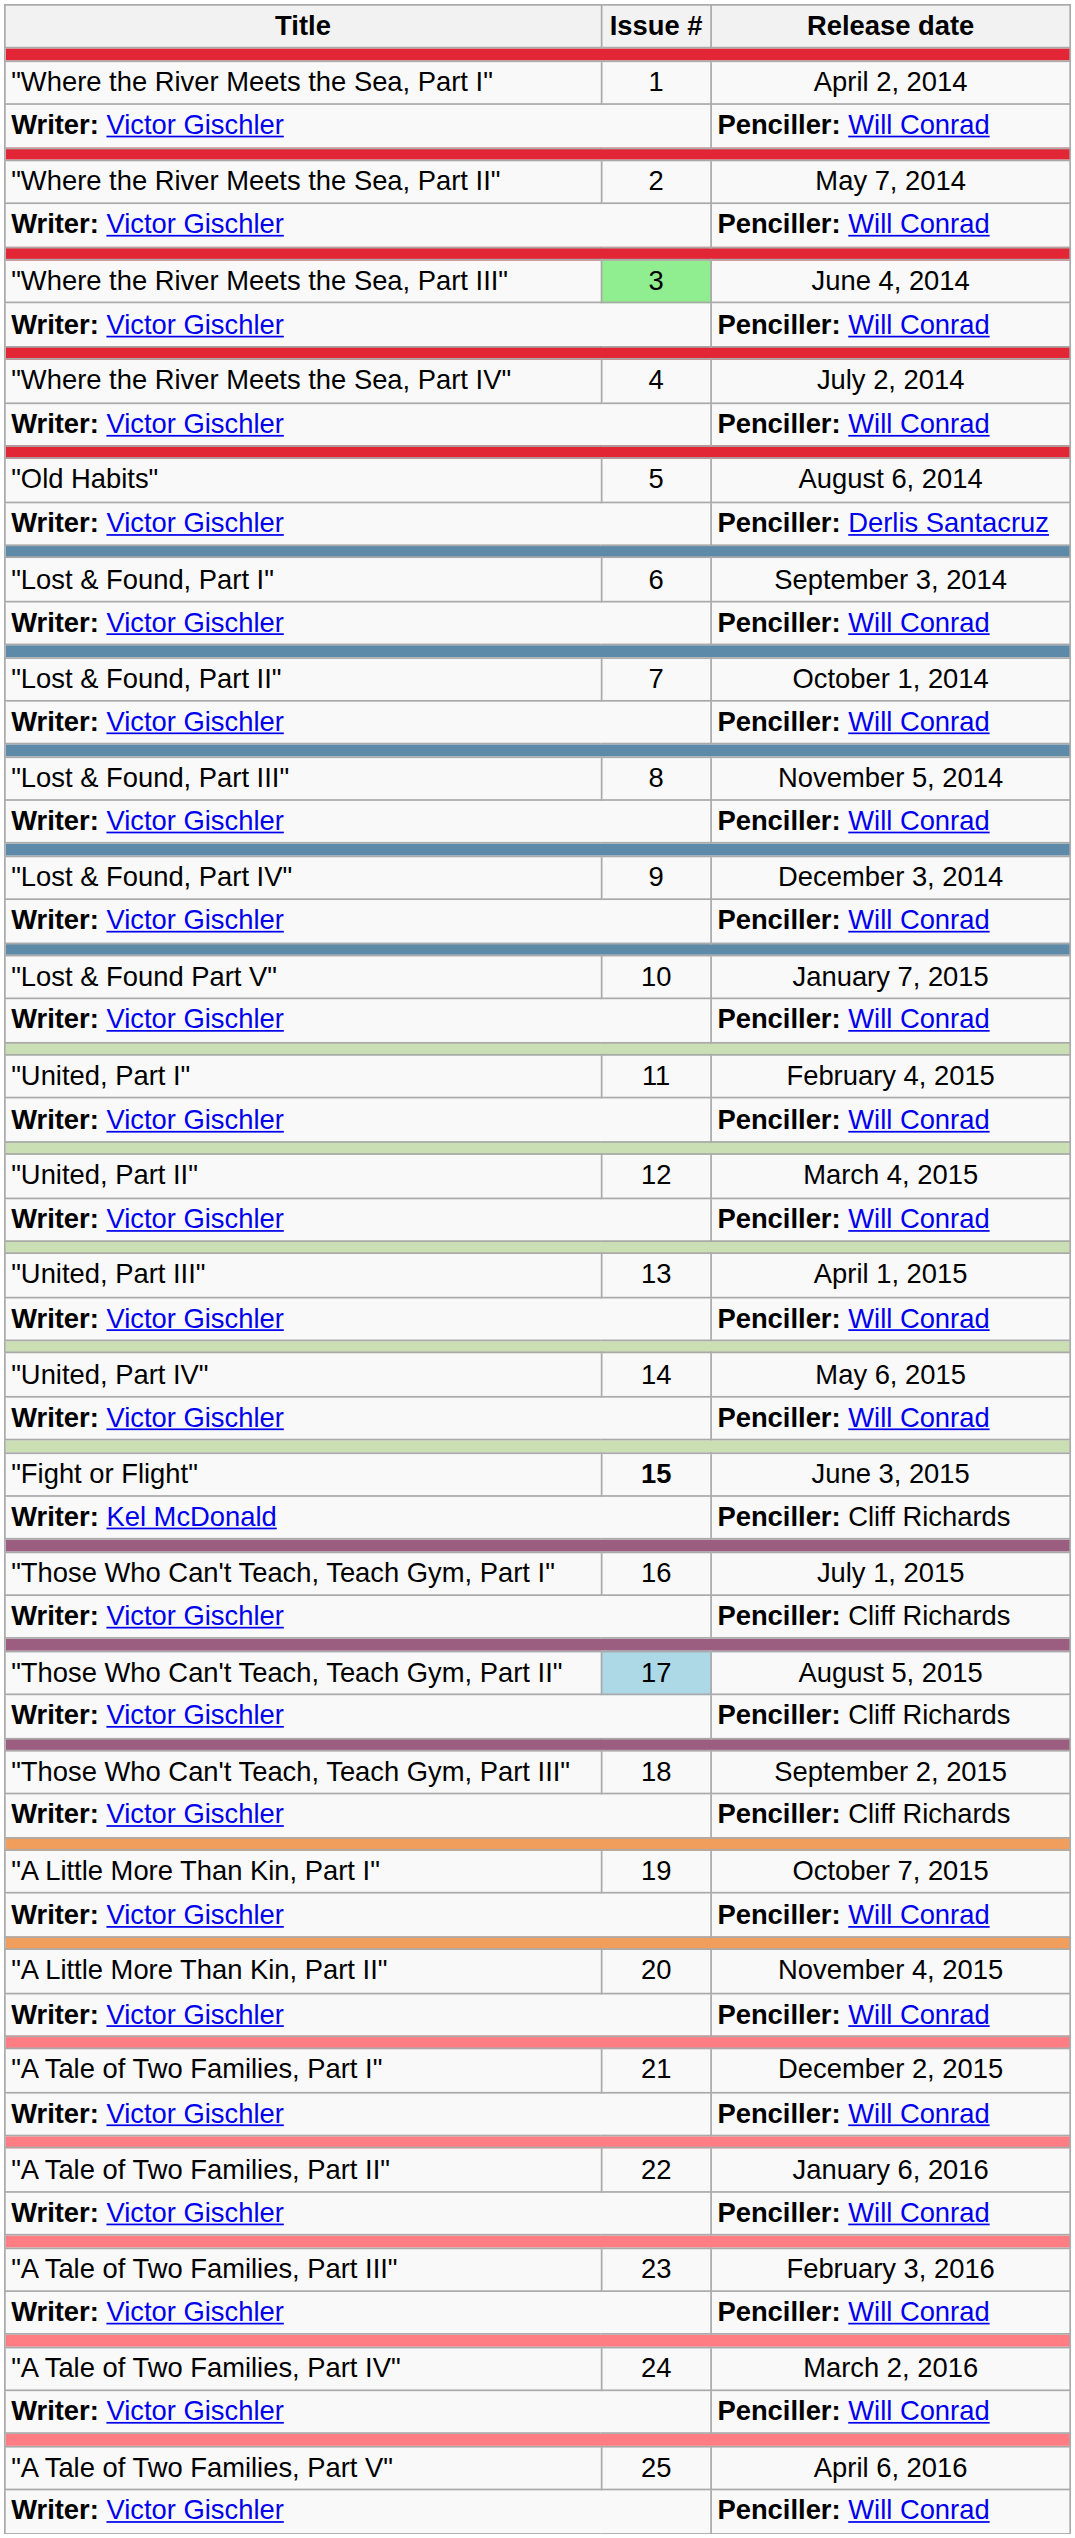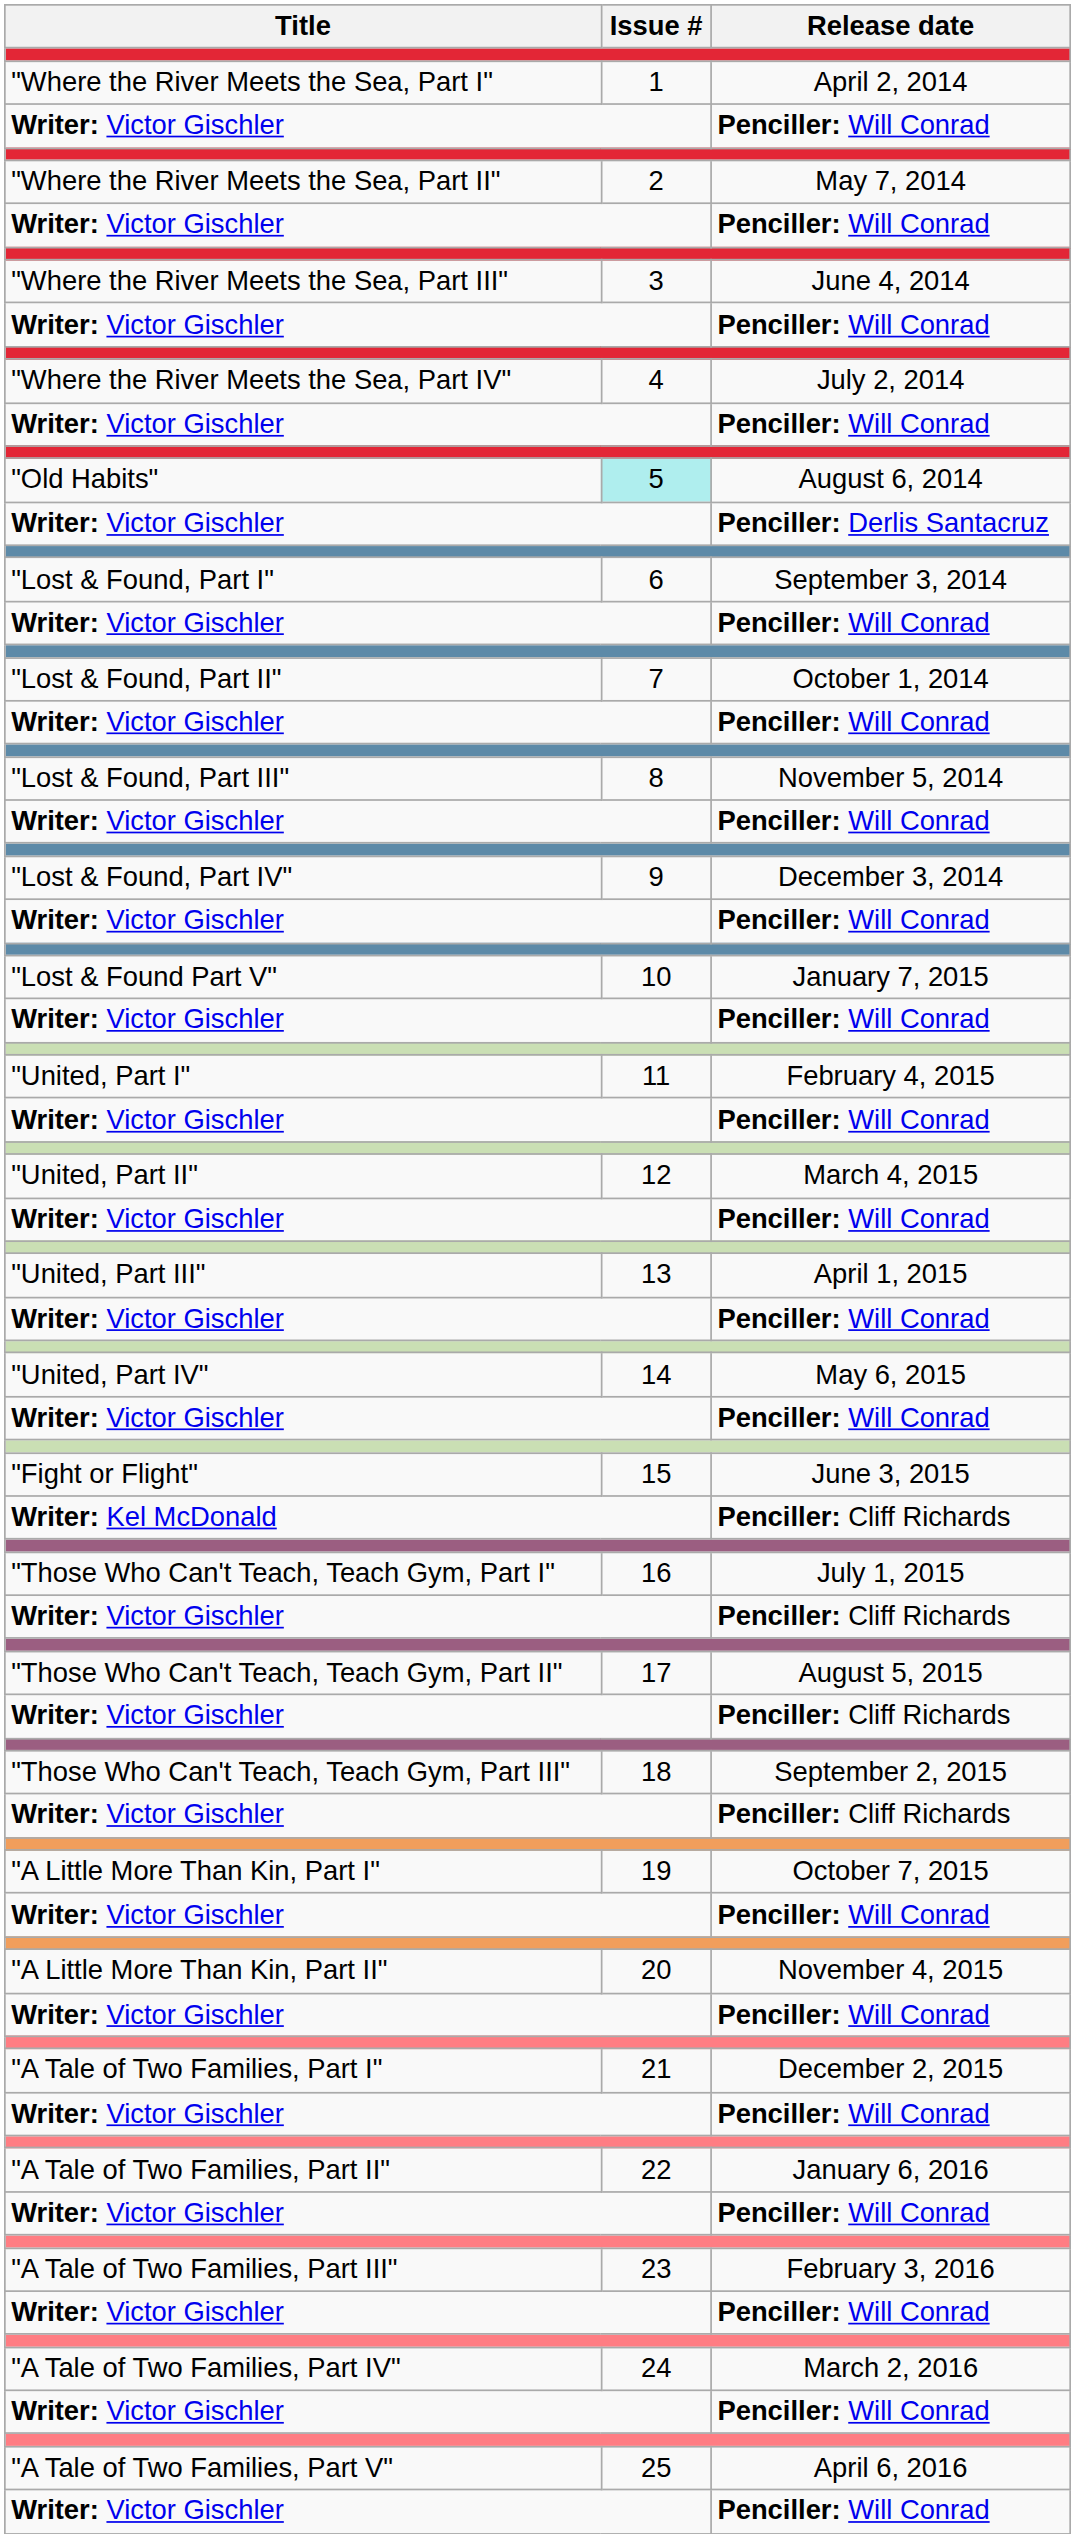(656, 280) lightgreen background -> (656, 280) no background
(656, 479) no background -> (656, 479) paleturquoise background
(656, 1473) bold -> (656, 1473) normal
(656, 1672) lightblue background -> (656, 1672) no background
